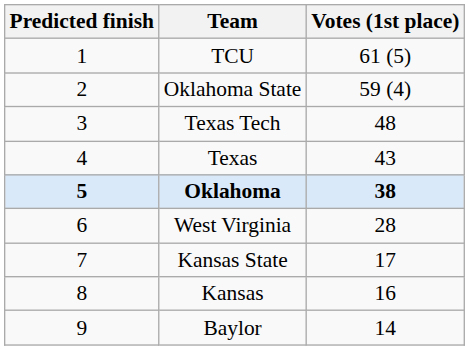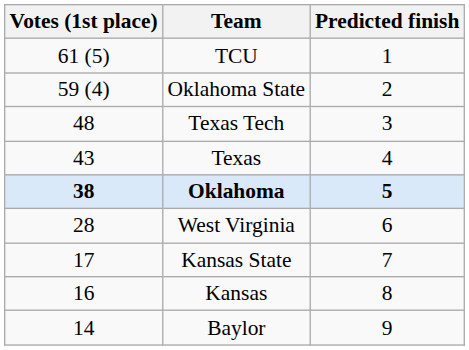columns swapped: (82, 21) <-> (385, 21)
